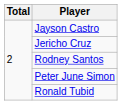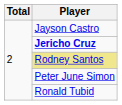(63, 44) normal -> (65, 44) bold
(69, 60) no background -> (69, 60) khaki background
